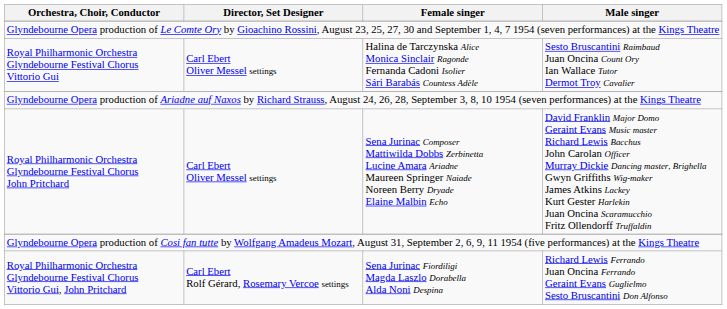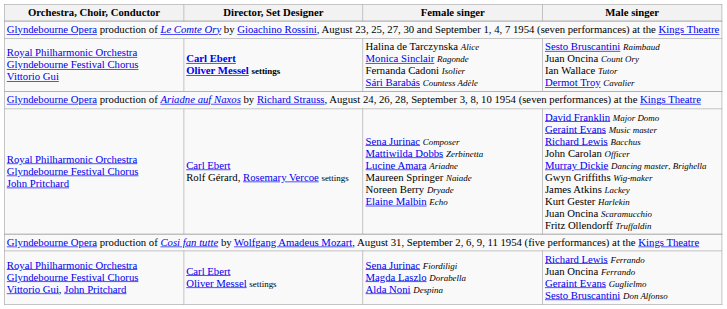(231, 65) normal -> (233, 65) bold
(231, 171) Carl Ebert Oliver Messel settings -> (267, 171) Carl Ebert Rolf Gérard, Rosemary Vercoe settings
(267, 277) Carl Ebert Rolf Gérard, Rosemary Vercoe settings -> (231, 277) Carl Ebert Oliver Messel settings
